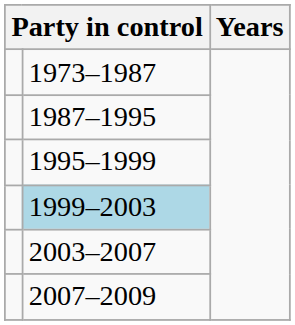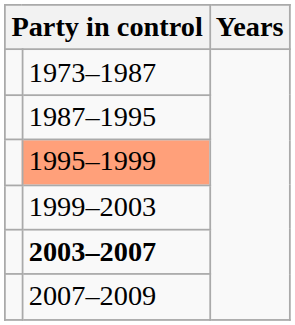(92, 161) no background -> (92, 161) lightsalmon background
(92, 206) lightblue background -> (92, 206) no background
(92, 251) normal -> (92, 251) bold
